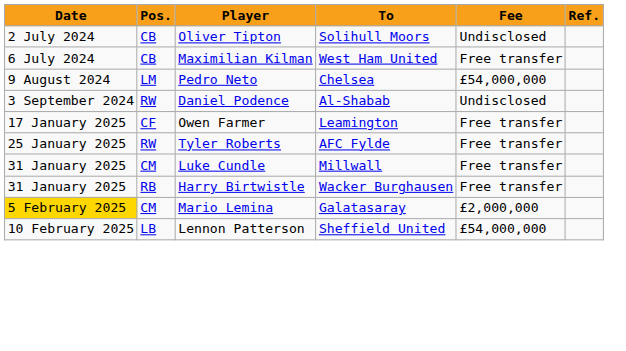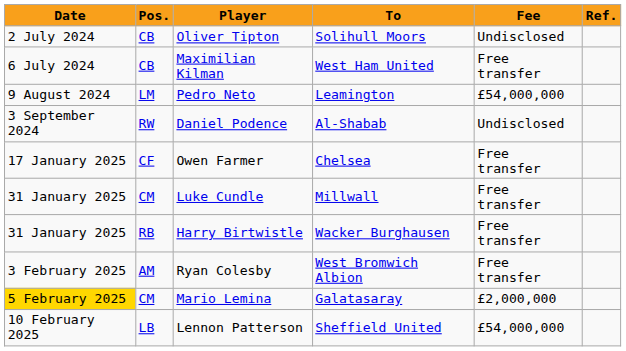(347, 79) Chelsea -> (355, 95) Leamington
(358, 122) Leamington -> (343, 160) Chelsea
- row: (230, 144)
+ row: (224, 270)
